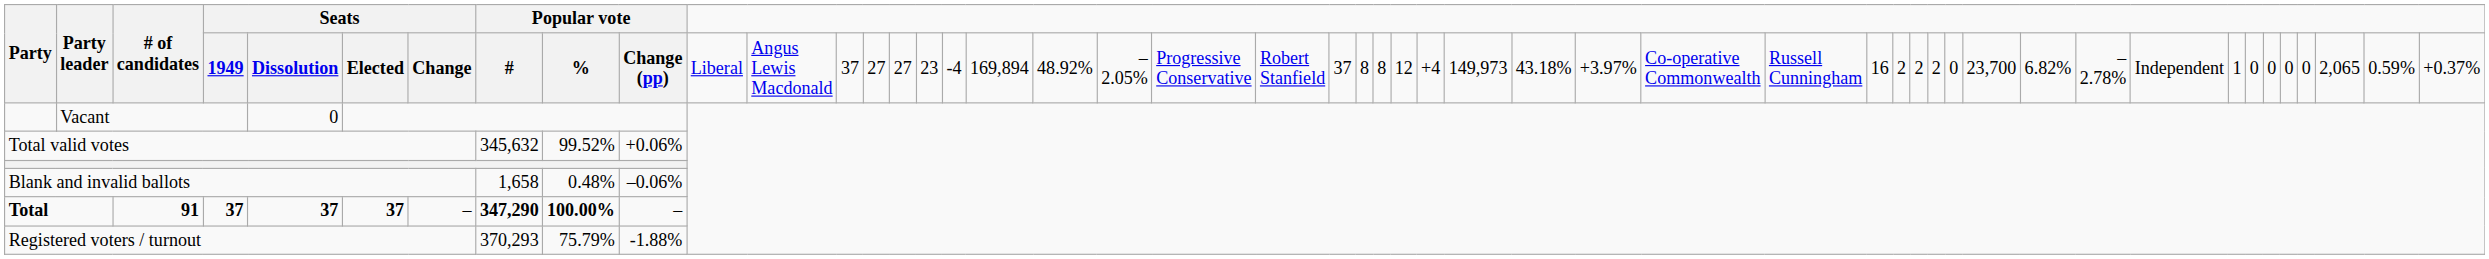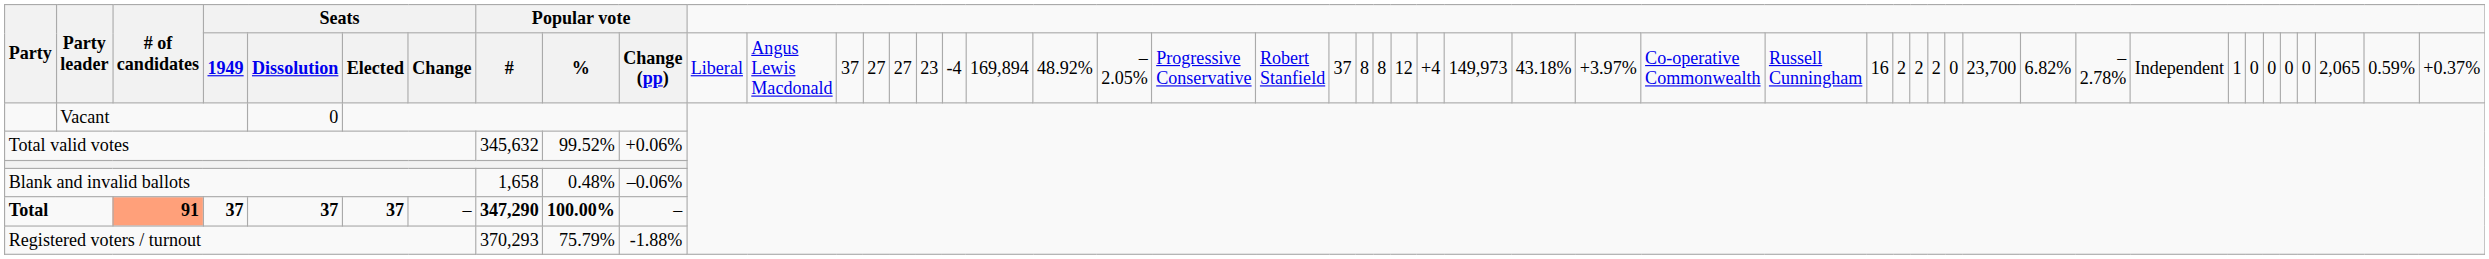(190, 211) no background -> (190, 211) lightsalmon background
